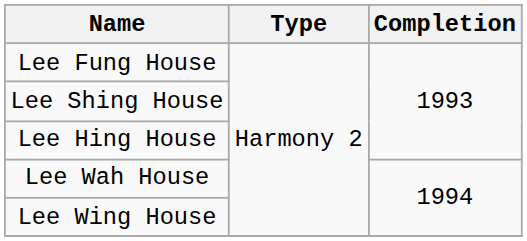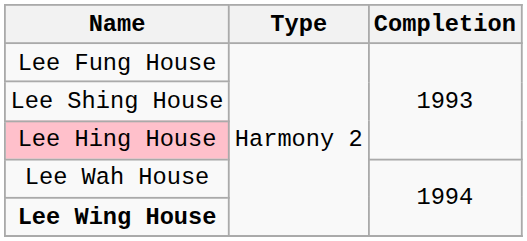(117, 140) no background -> (117, 140) pink background
(117, 217) normal -> (117, 217) bold
